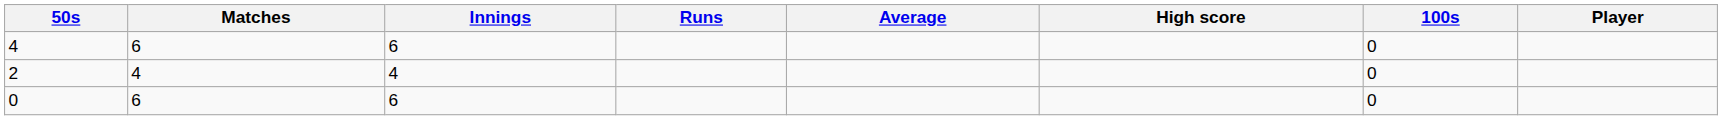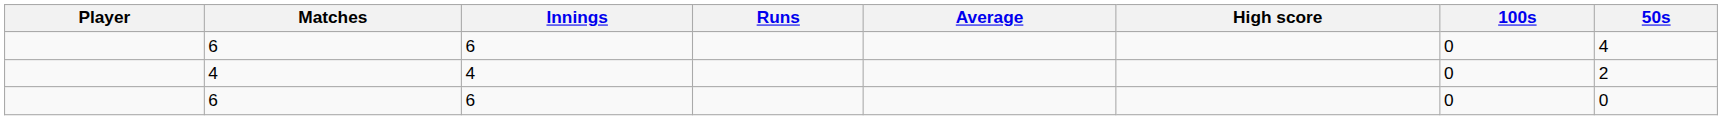columns swapped: (1618, 18) <-> (66, 18)
